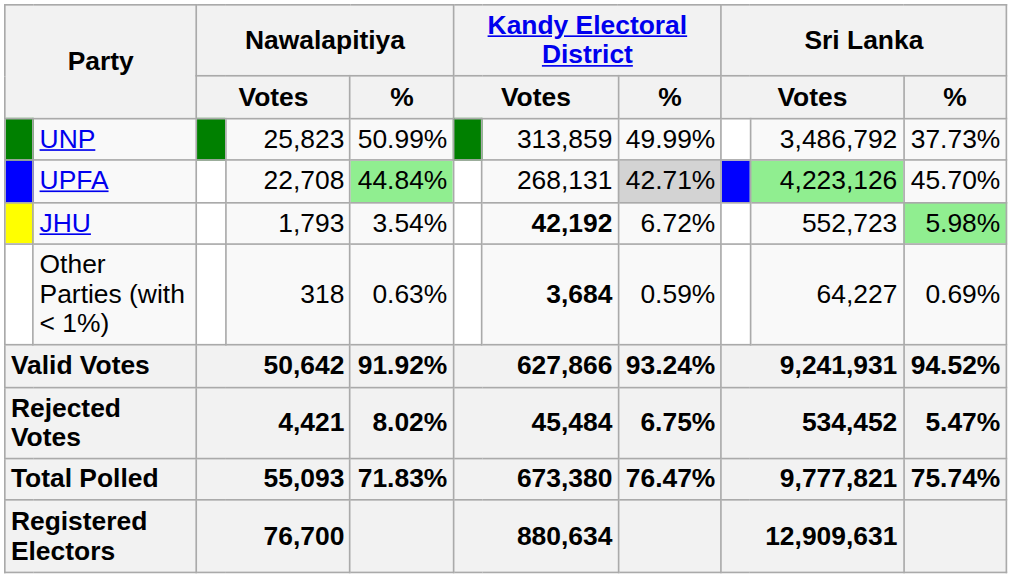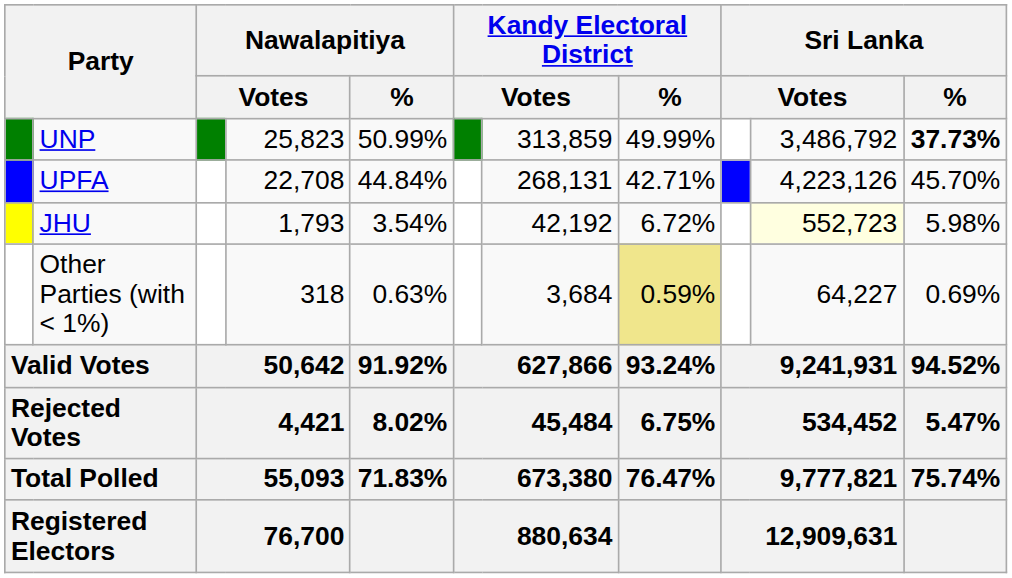(956, 138) normal -> (956, 138) bold
(403, 180) lightgreen background -> (403, 180) no background
(671, 180) lightgrey background -> (671, 180) no background
(839, 180) lightgreen background -> (839, 180) no background
(572, 222) bold -> (572, 222) normal
(850, 222) no background -> (850, 222) lightyellow background
(963, 222) lightgreen background -> (963, 222) no background
(579, 294) bold -> (579, 294) normal
(678, 294) no background -> (678, 294) khaki background
